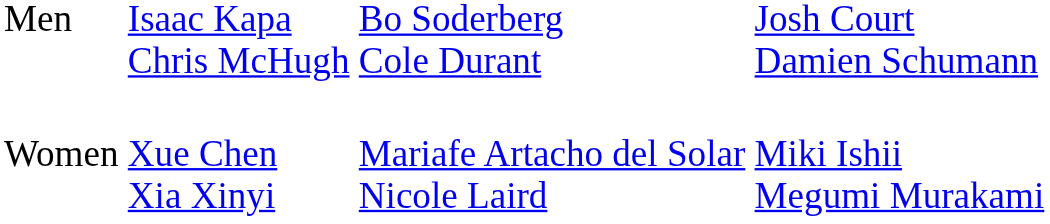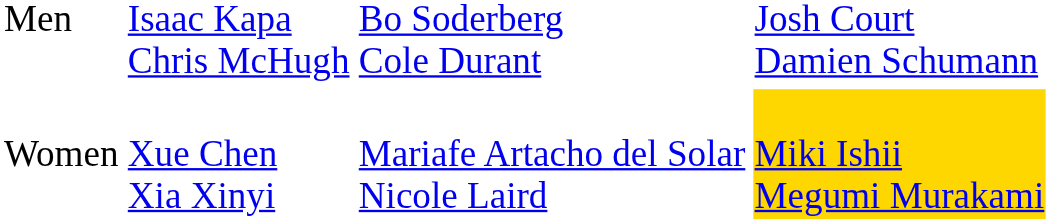(899, 174) no background -> (899, 174) gold background
